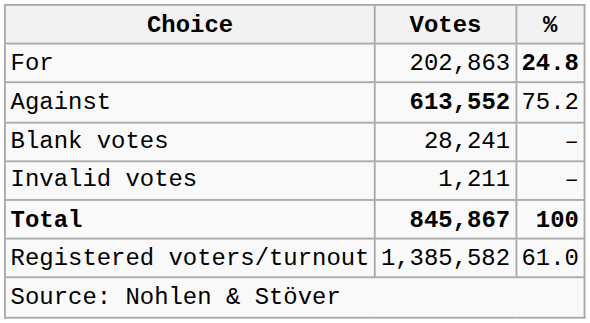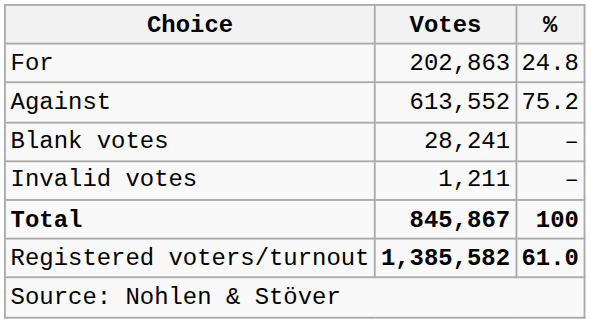(550, 63) bold -> (550, 63) normal
(460, 102) bold -> (460, 102) normal
(445, 258) normal -> (445, 258) bold
(550, 258) normal -> (550, 258) bold
